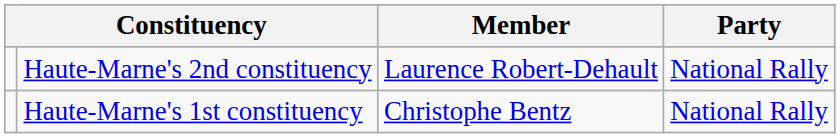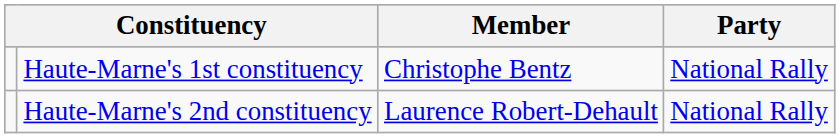rows swapped: (193, 111) <-> (198, 68)
